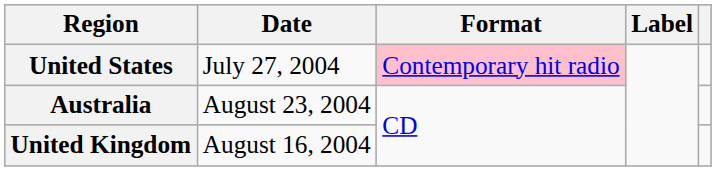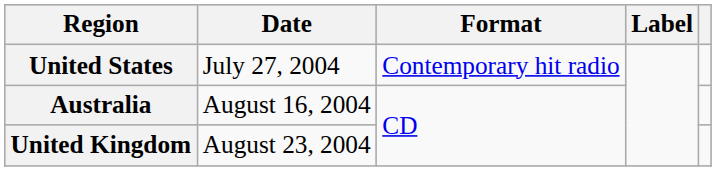(501, 64) pink background -> (501, 64) no background
(287, 104) August 23, 2004 -> (287, 104) August 16, 2004
(287, 144) August 16, 2004 -> (287, 144) August 23, 2004
